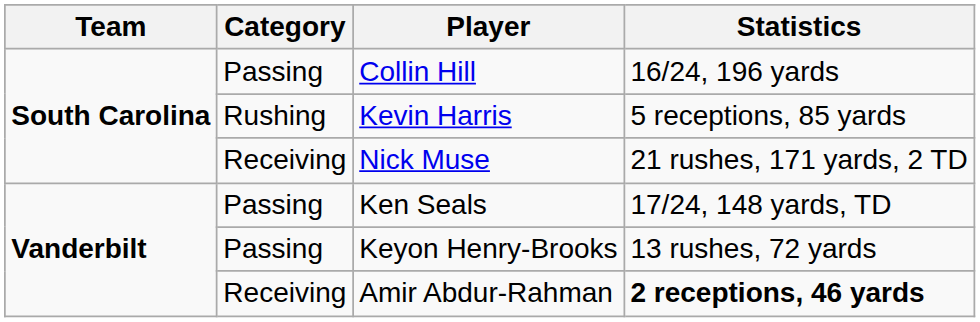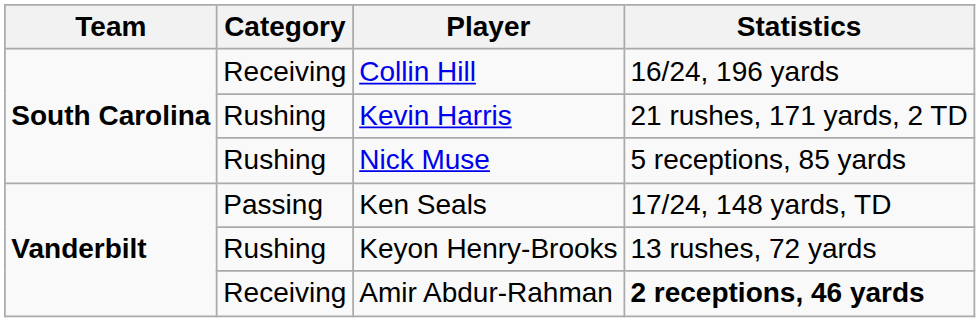(273, 71) Passing -> (285, 71) Receiving
(768, 115) 5 receptions, 85 yards -> (799, 115) 21 rushes, 171 yards, 2 TD
(285, 159) Receiving -> (275, 159) Rushing
(799, 159) 21 rushes, 171 yards, 2 TD -> (768, 159) 5 receptions, 85 yards
(273, 248) Passing -> (275, 248) Rushing
